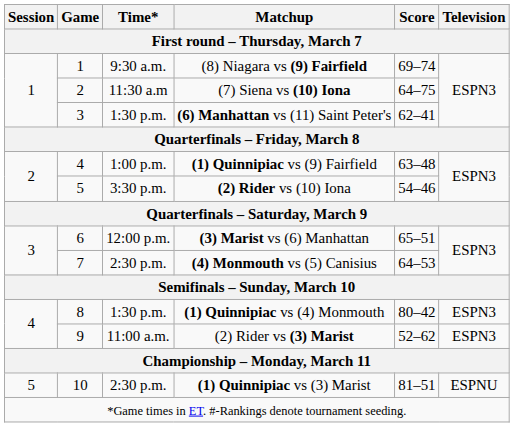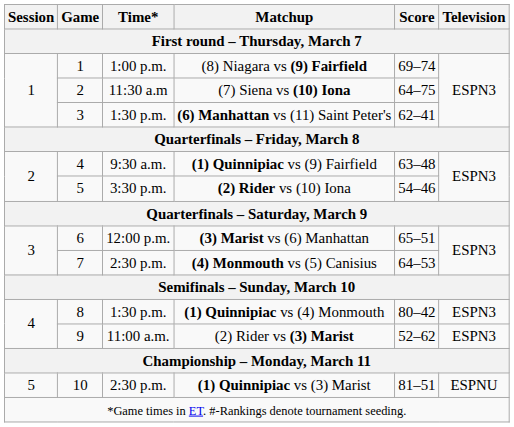(138, 66) 9:30 a.m. -> (138, 66) 1:00 p.m.
(138, 164) 1:00 p.m. -> (138, 164) 9:30 a.m.
